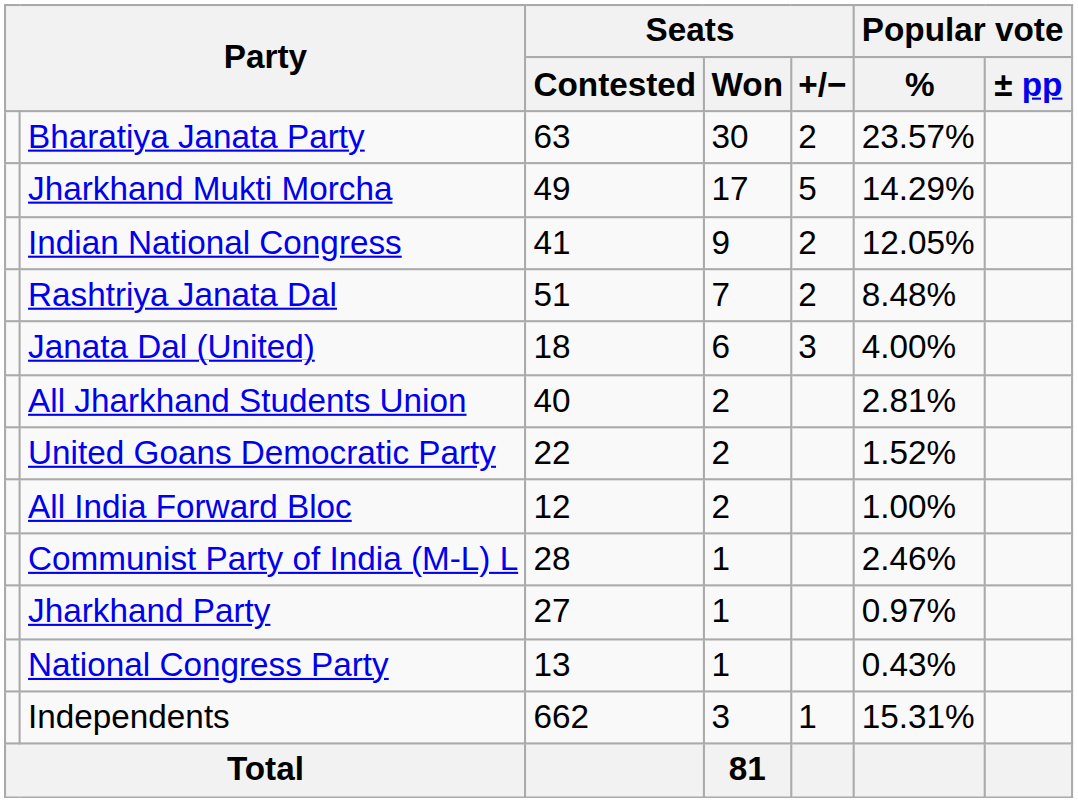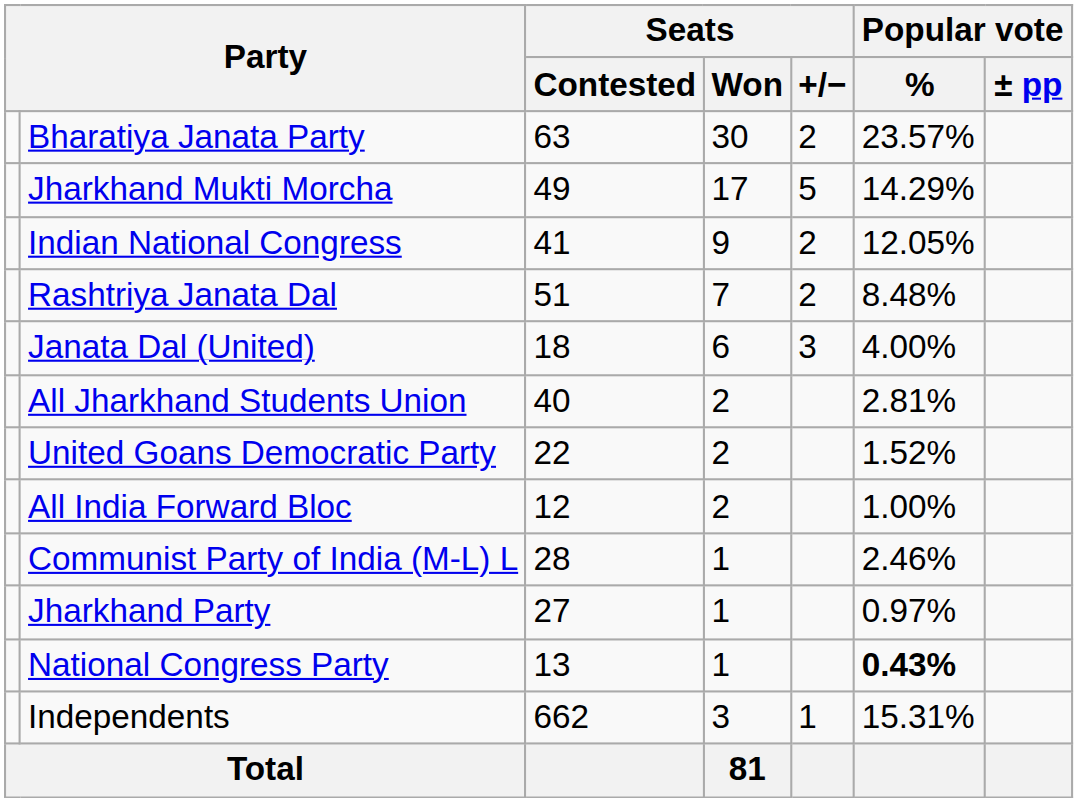(909, 664) normal -> (909, 664) bold
